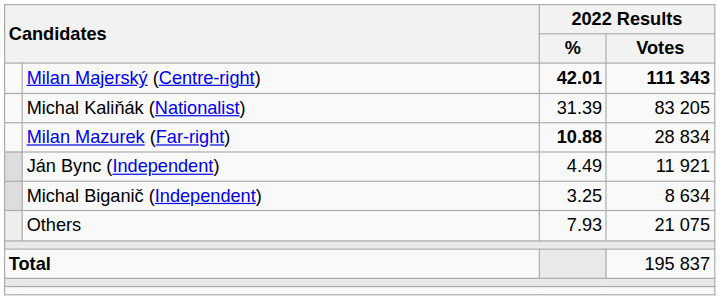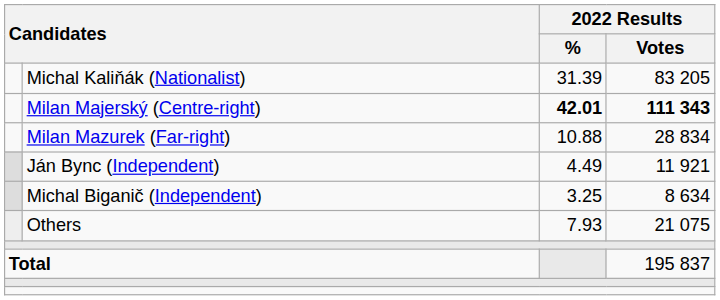rows swapped: (144, 77) <-> (136, 107)
(579, 136) bold -> (579, 136) normal
